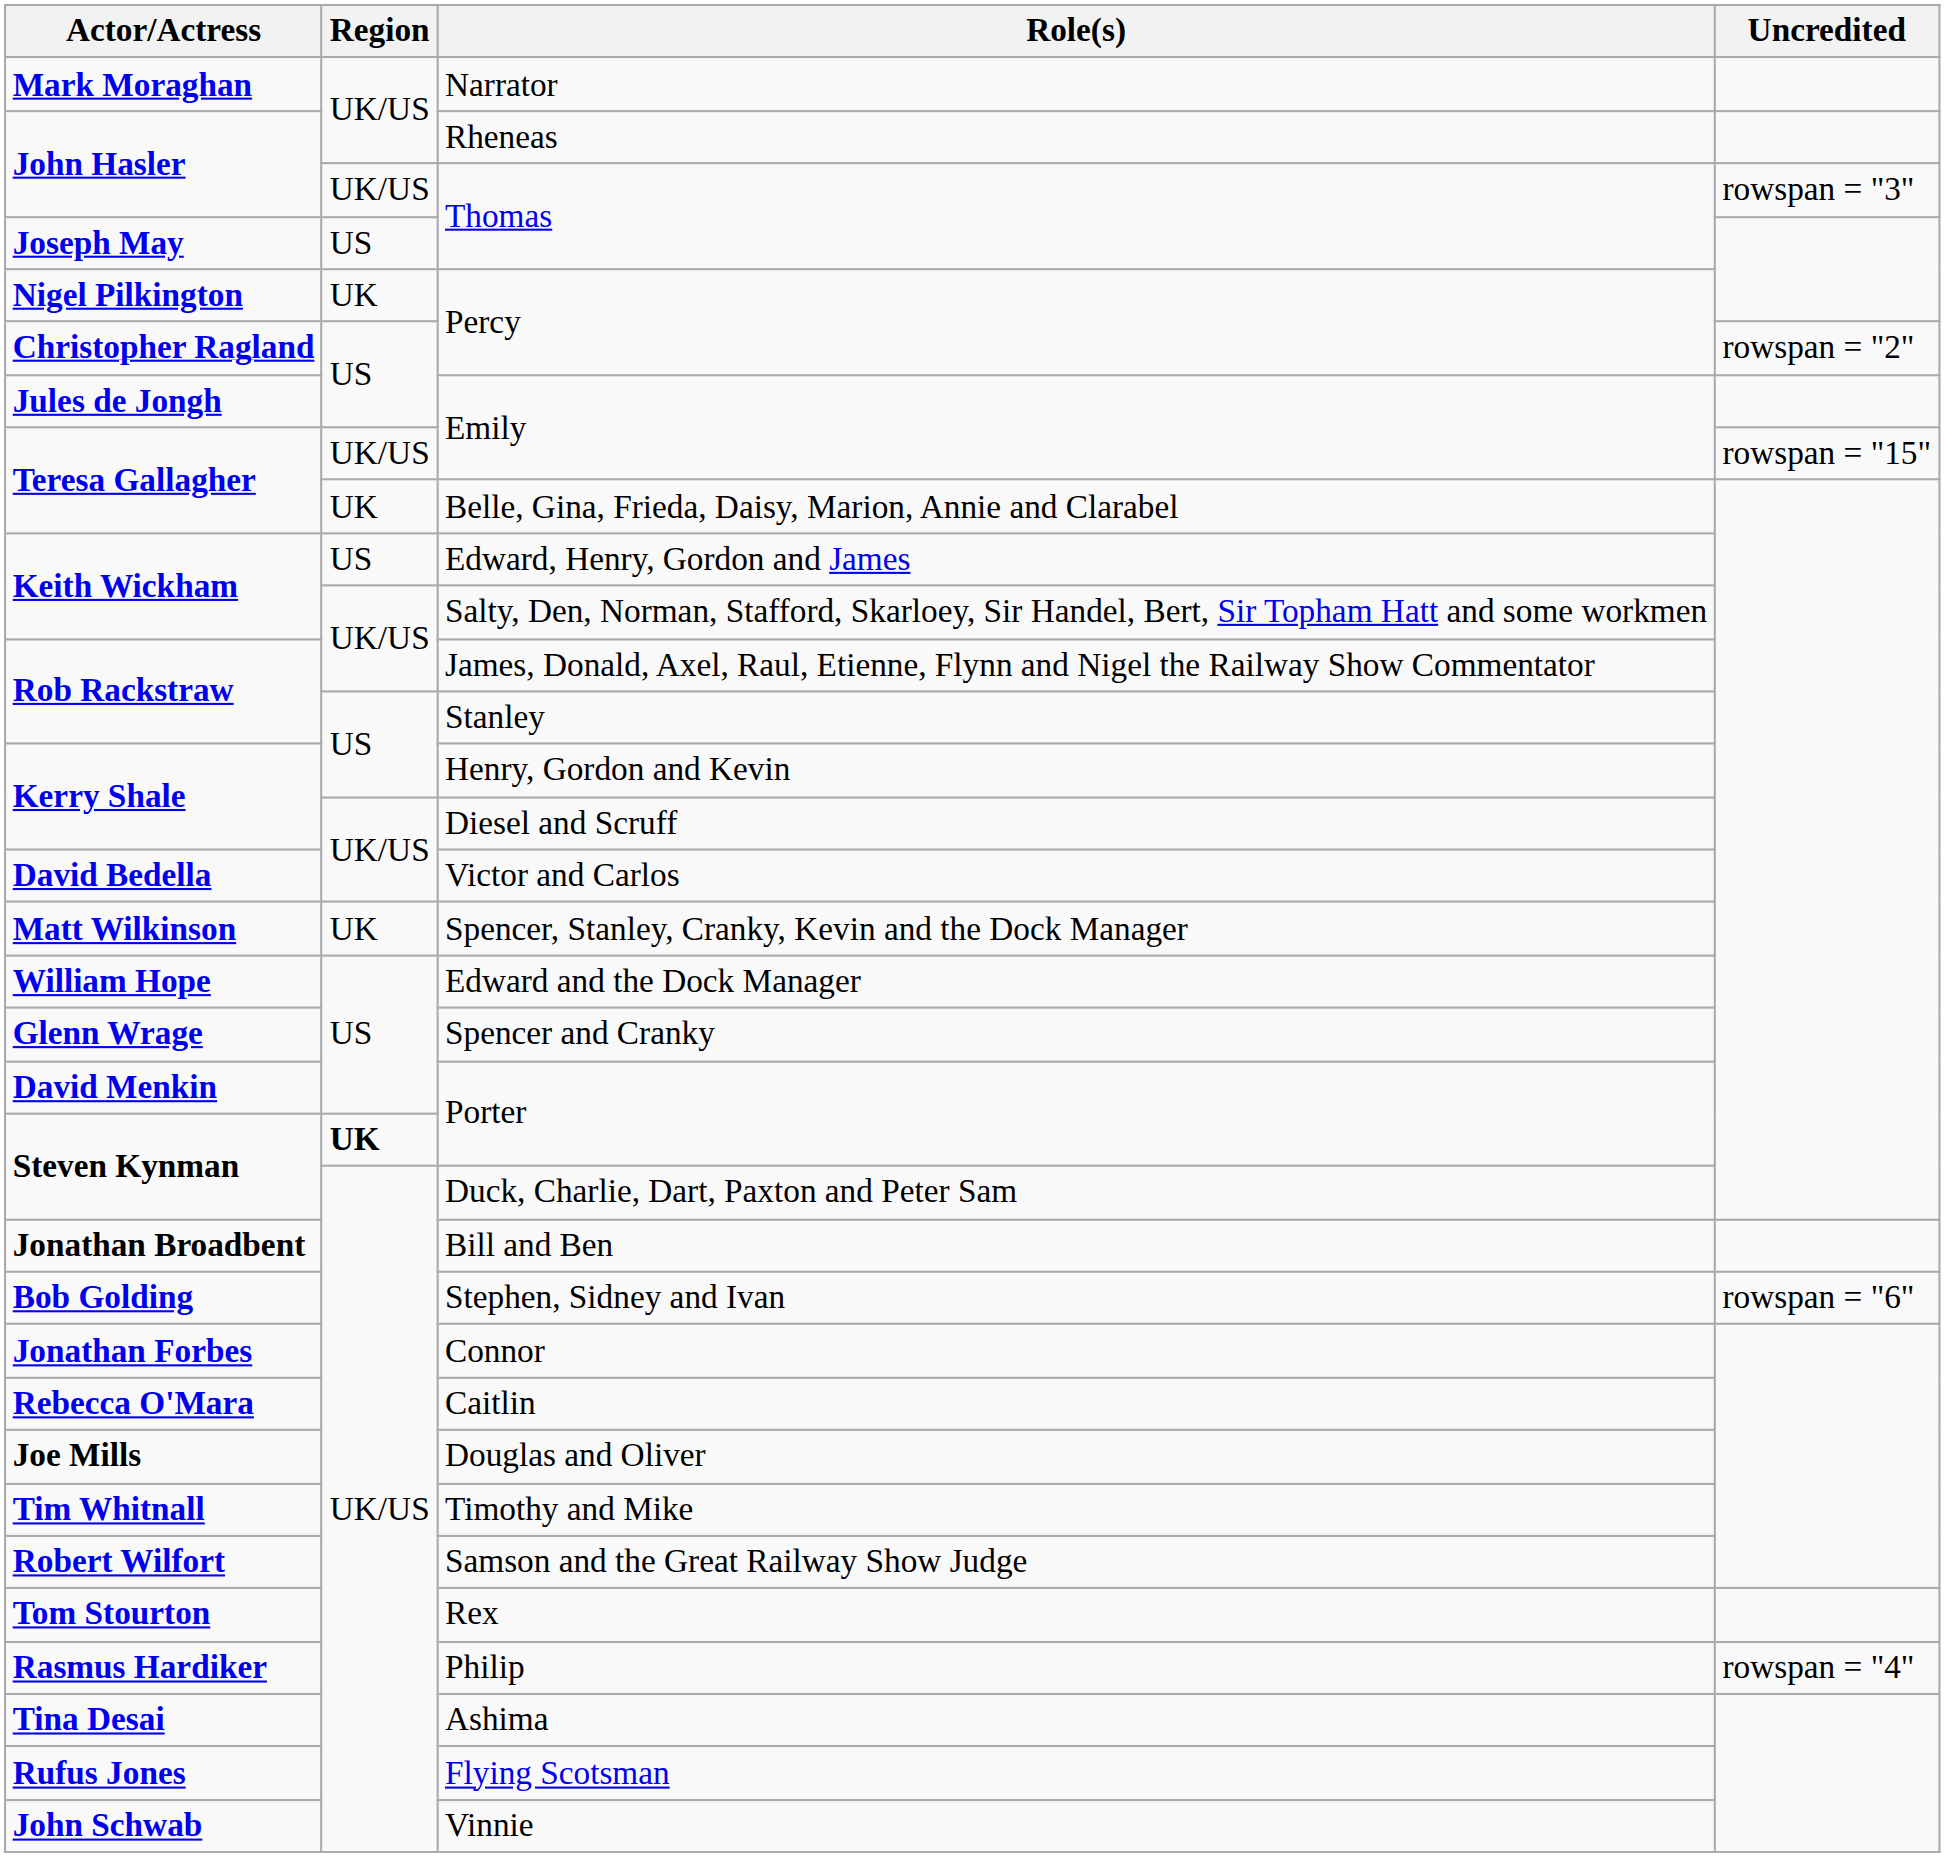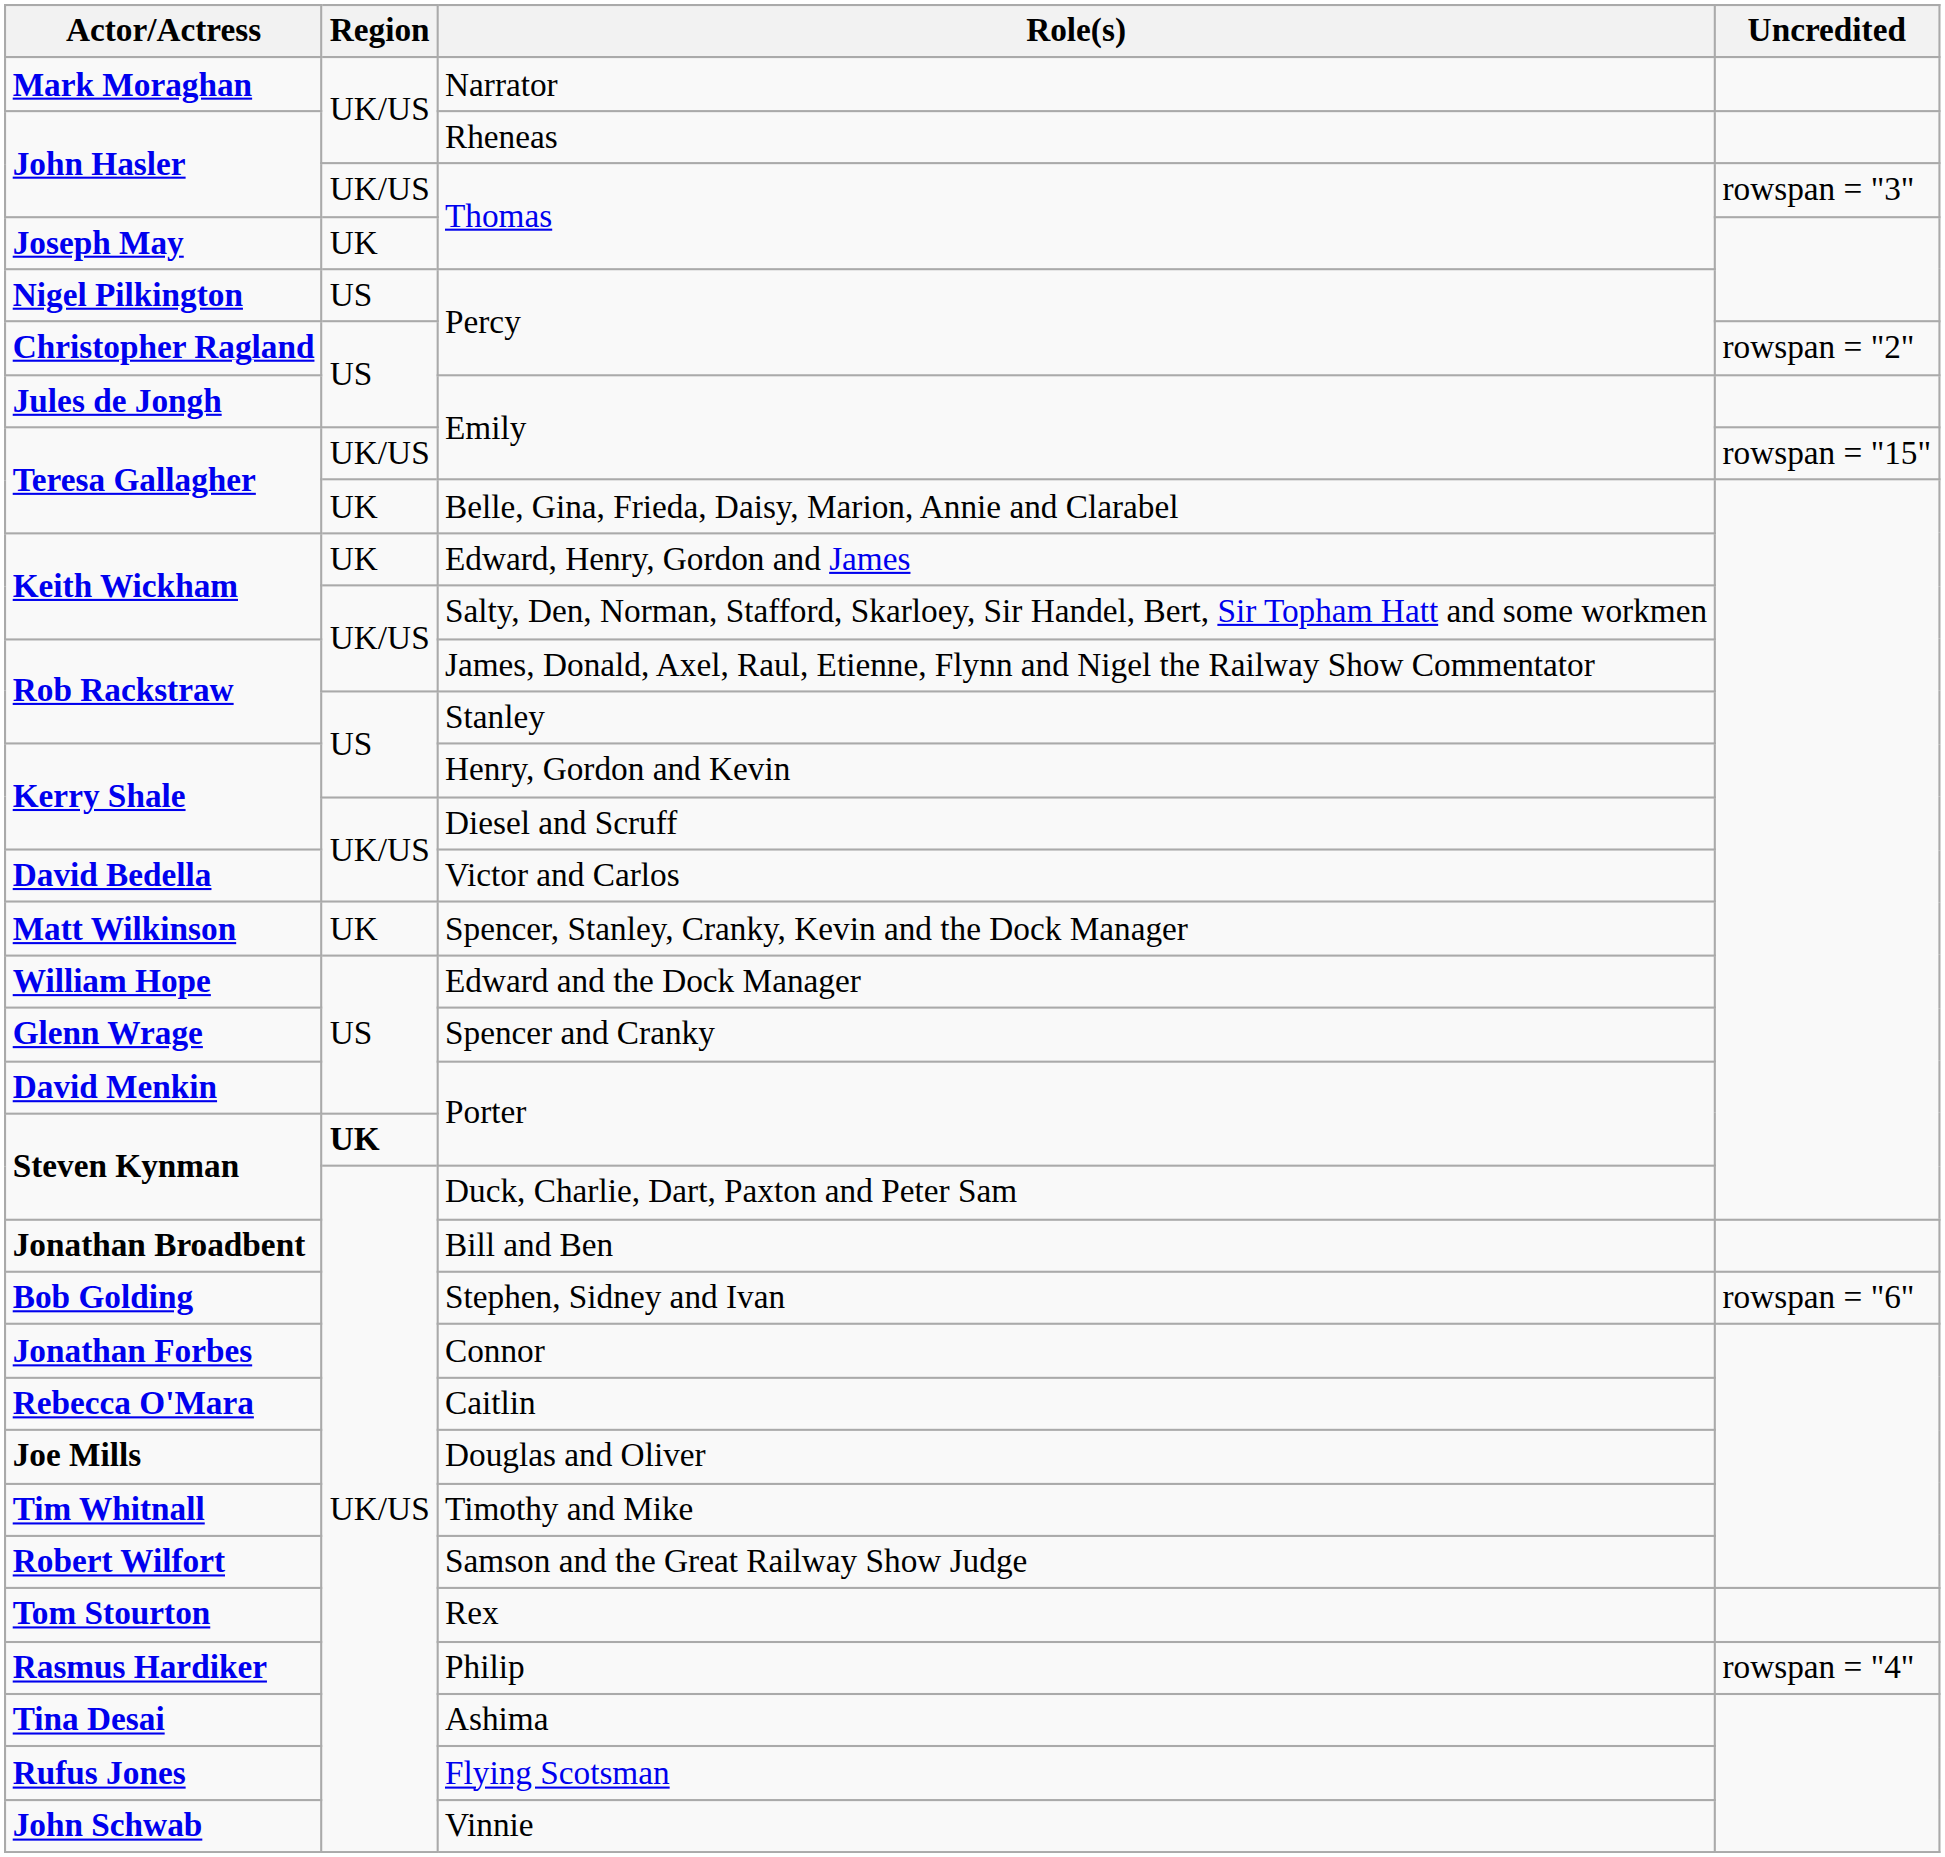(351, 242) US -> (354, 242) UK
(354, 294) UK -> (351, 294) US
(351, 558) US -> (354, 558) UK
